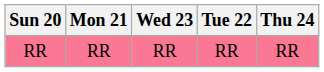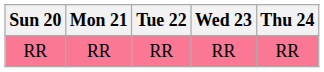columns swapped: (227, 20) <-> (165, 20)
